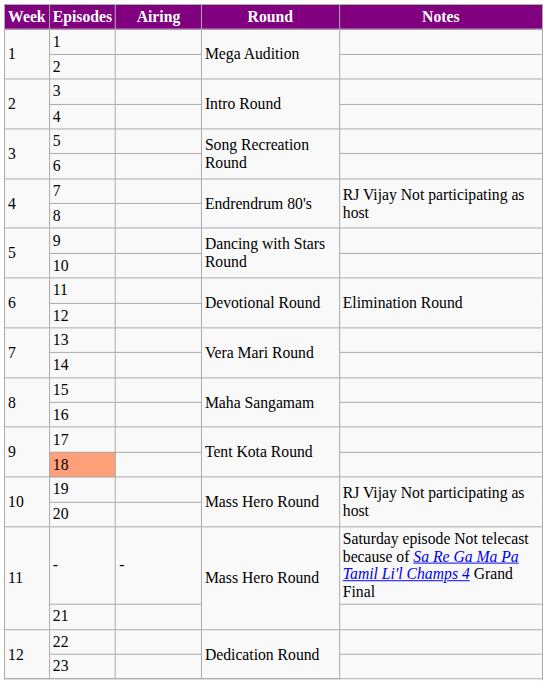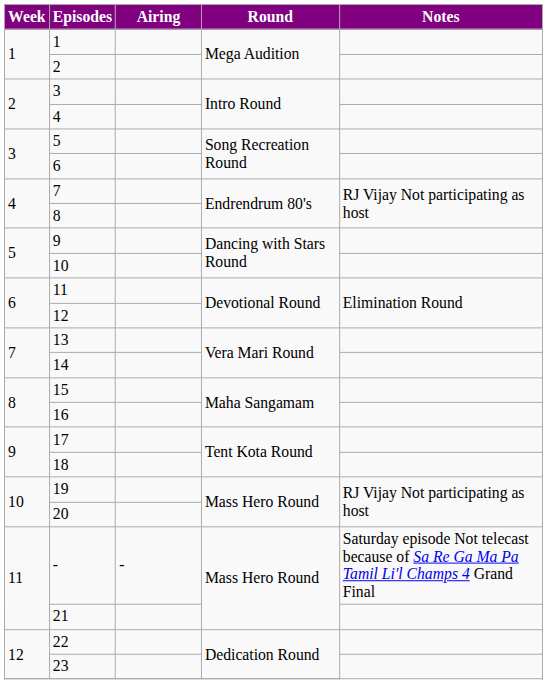(61, 464) lightsalmon background -> (61, 464) no background
